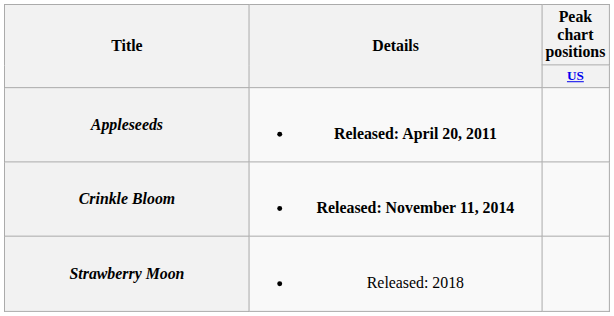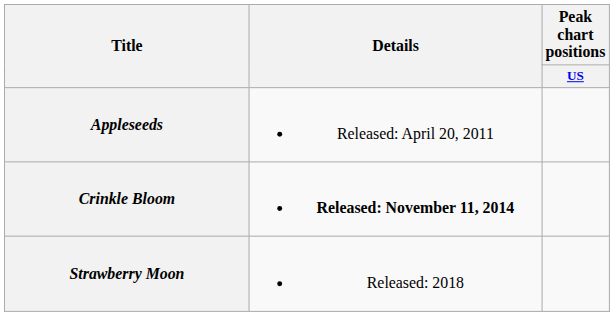(396, 134) bold -> (396, 134) normal
